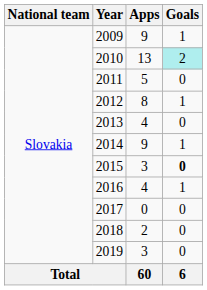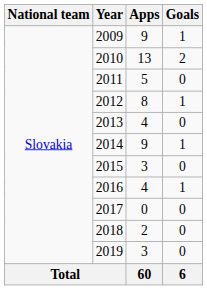(182, 58) paleturquoise background -> (182, 58) no background
(182, 166) bold -> (182, 166) normal
